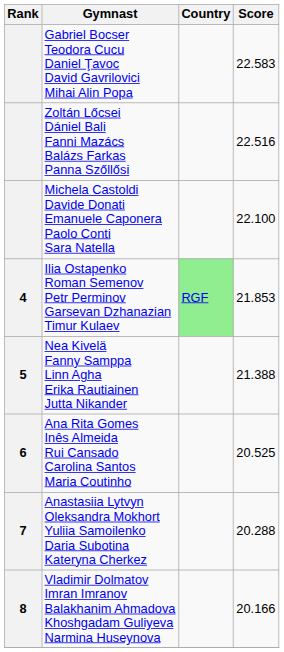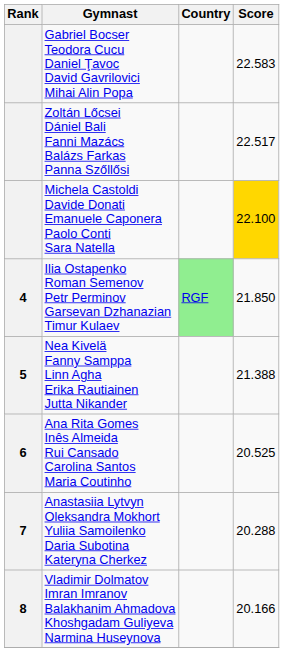(256, 141) 22.516 -> (256, 141) 22.517
(256, 219) no background -> (256, 219) gold background
(256, 297) 21.853 -> (256, 297) 21.850
